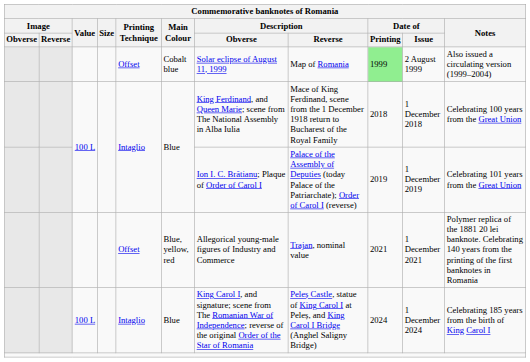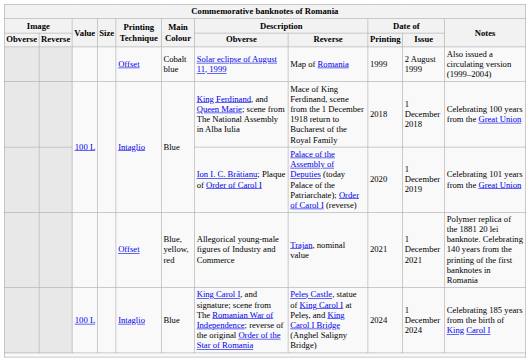(379, 64) lightgreen background -> (379, 64) no background
(379, 180) 2019 -> (379, 180) 2020
